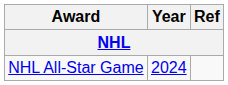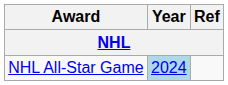(169, 67) no background -> (169, 67) lightblue background
